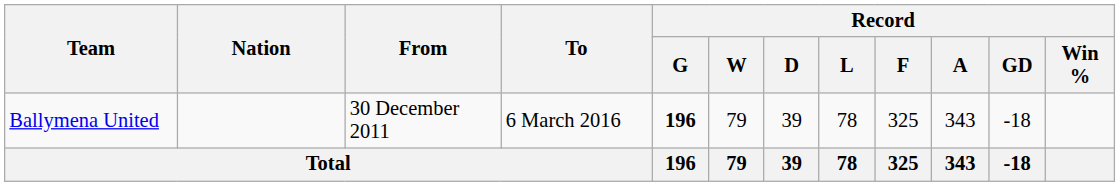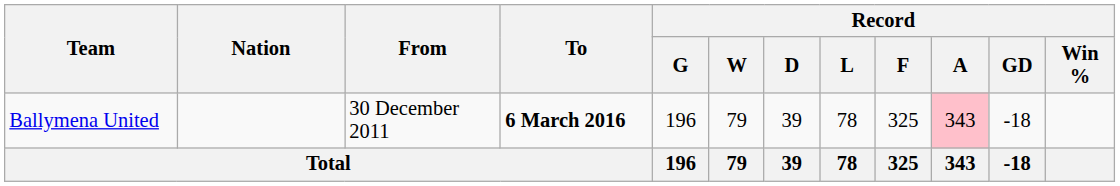(563, 120) normal -> (565, 120) bold
(680, 120) bold -> (681, 120) normal
(960, 120) no background -> (960, 120) pink background
